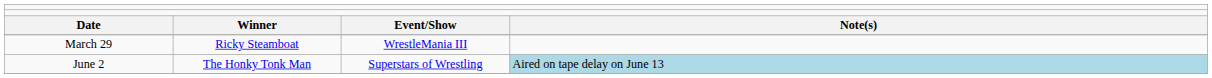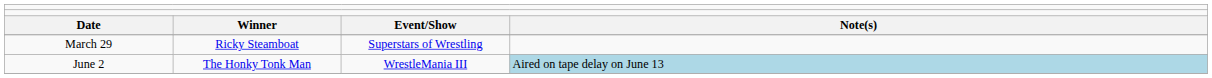(425, 44) WrestleMania III -> (425, 44) Superstars of Wrestling
(425, 63) Superstars of Wrestling -> (425, 63) WrestleMania III
